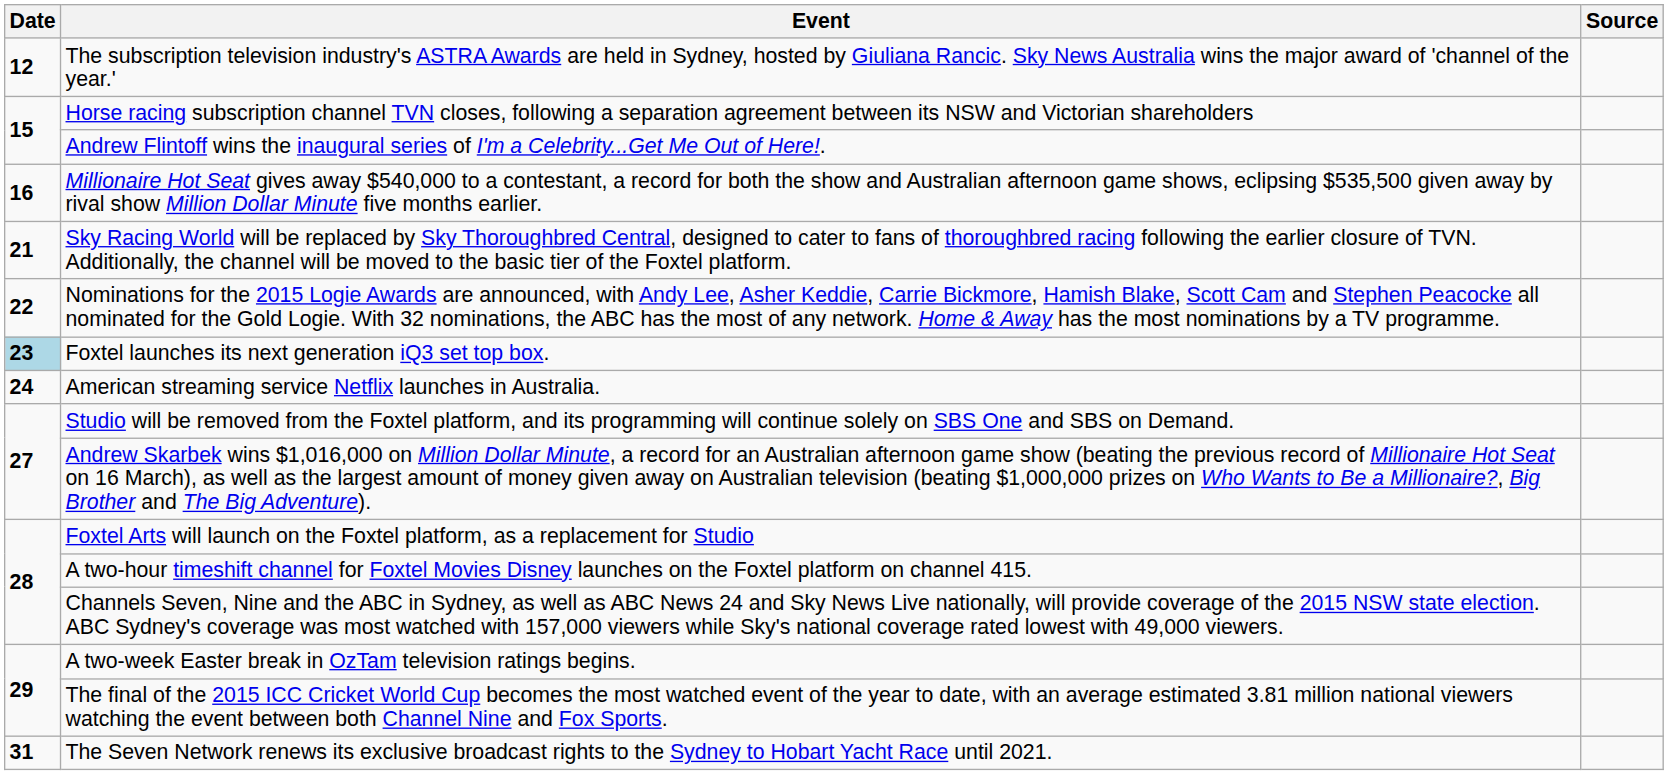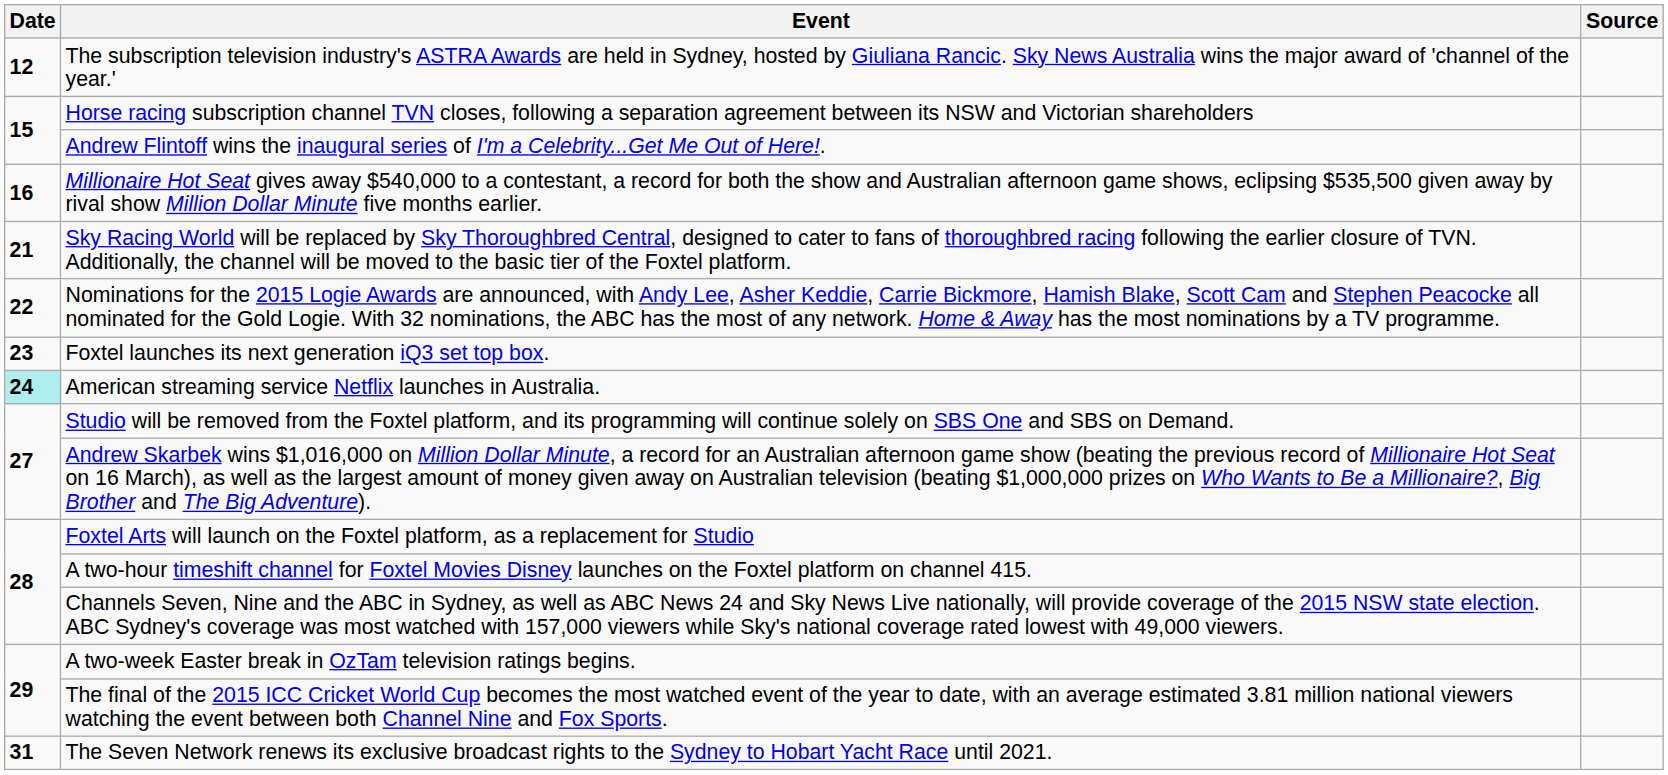(21, 353) lightblue background -> (21, 353) no background
(21, 387) no background -> (21, 387) paleturquoise background
